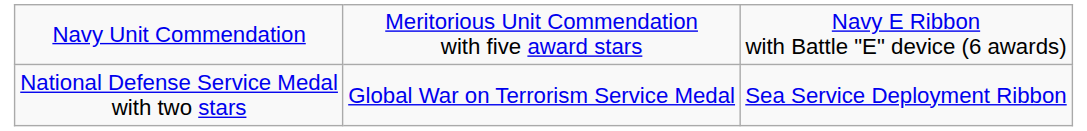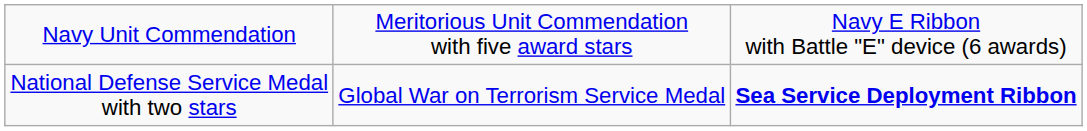(906, 94) normal -> (906, 94) bold
